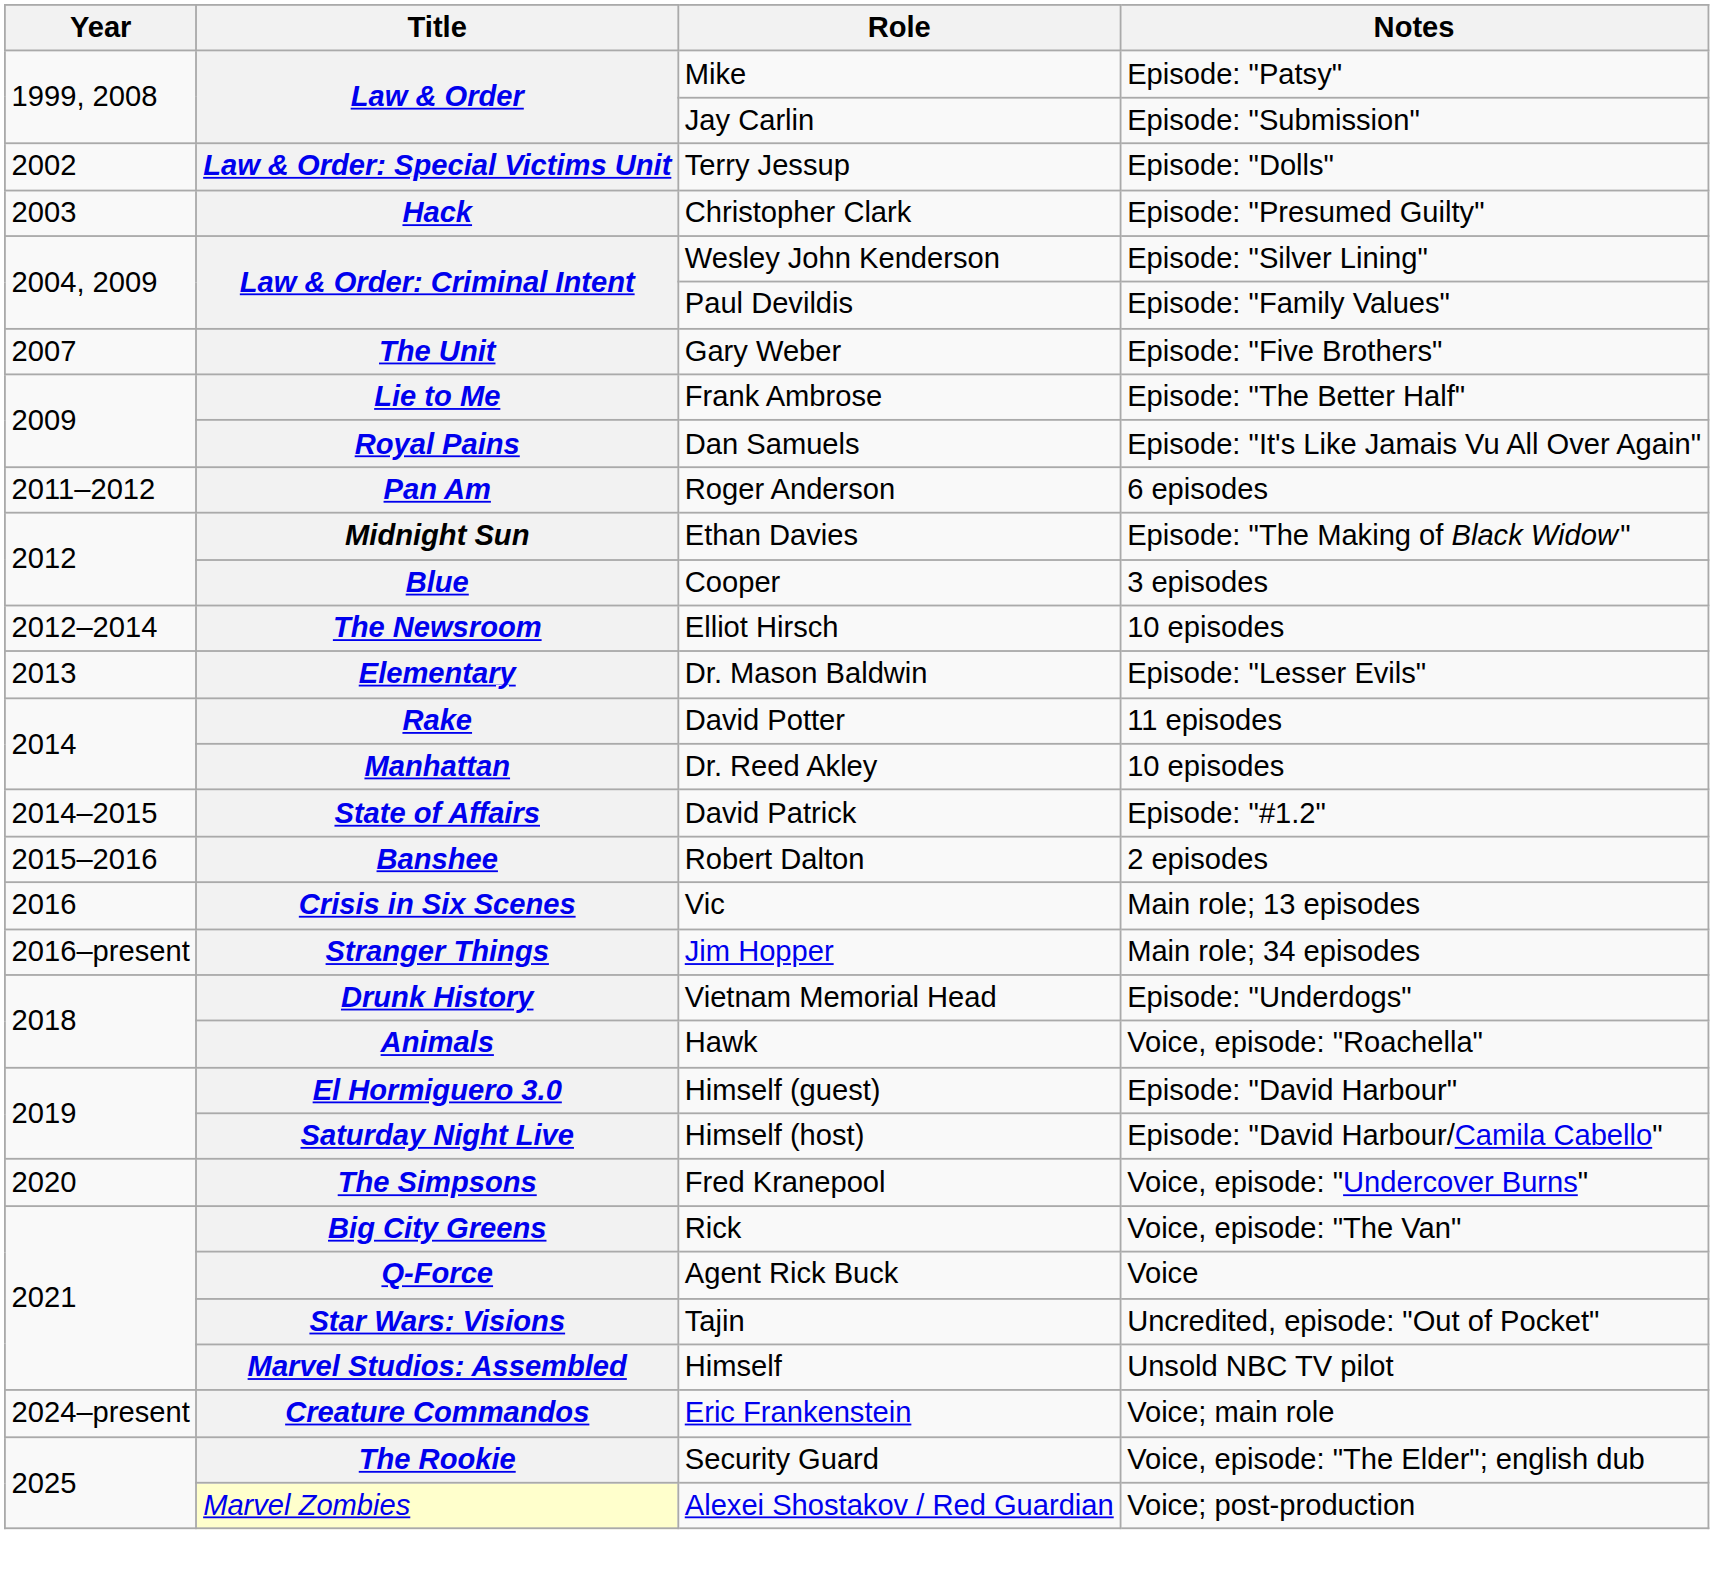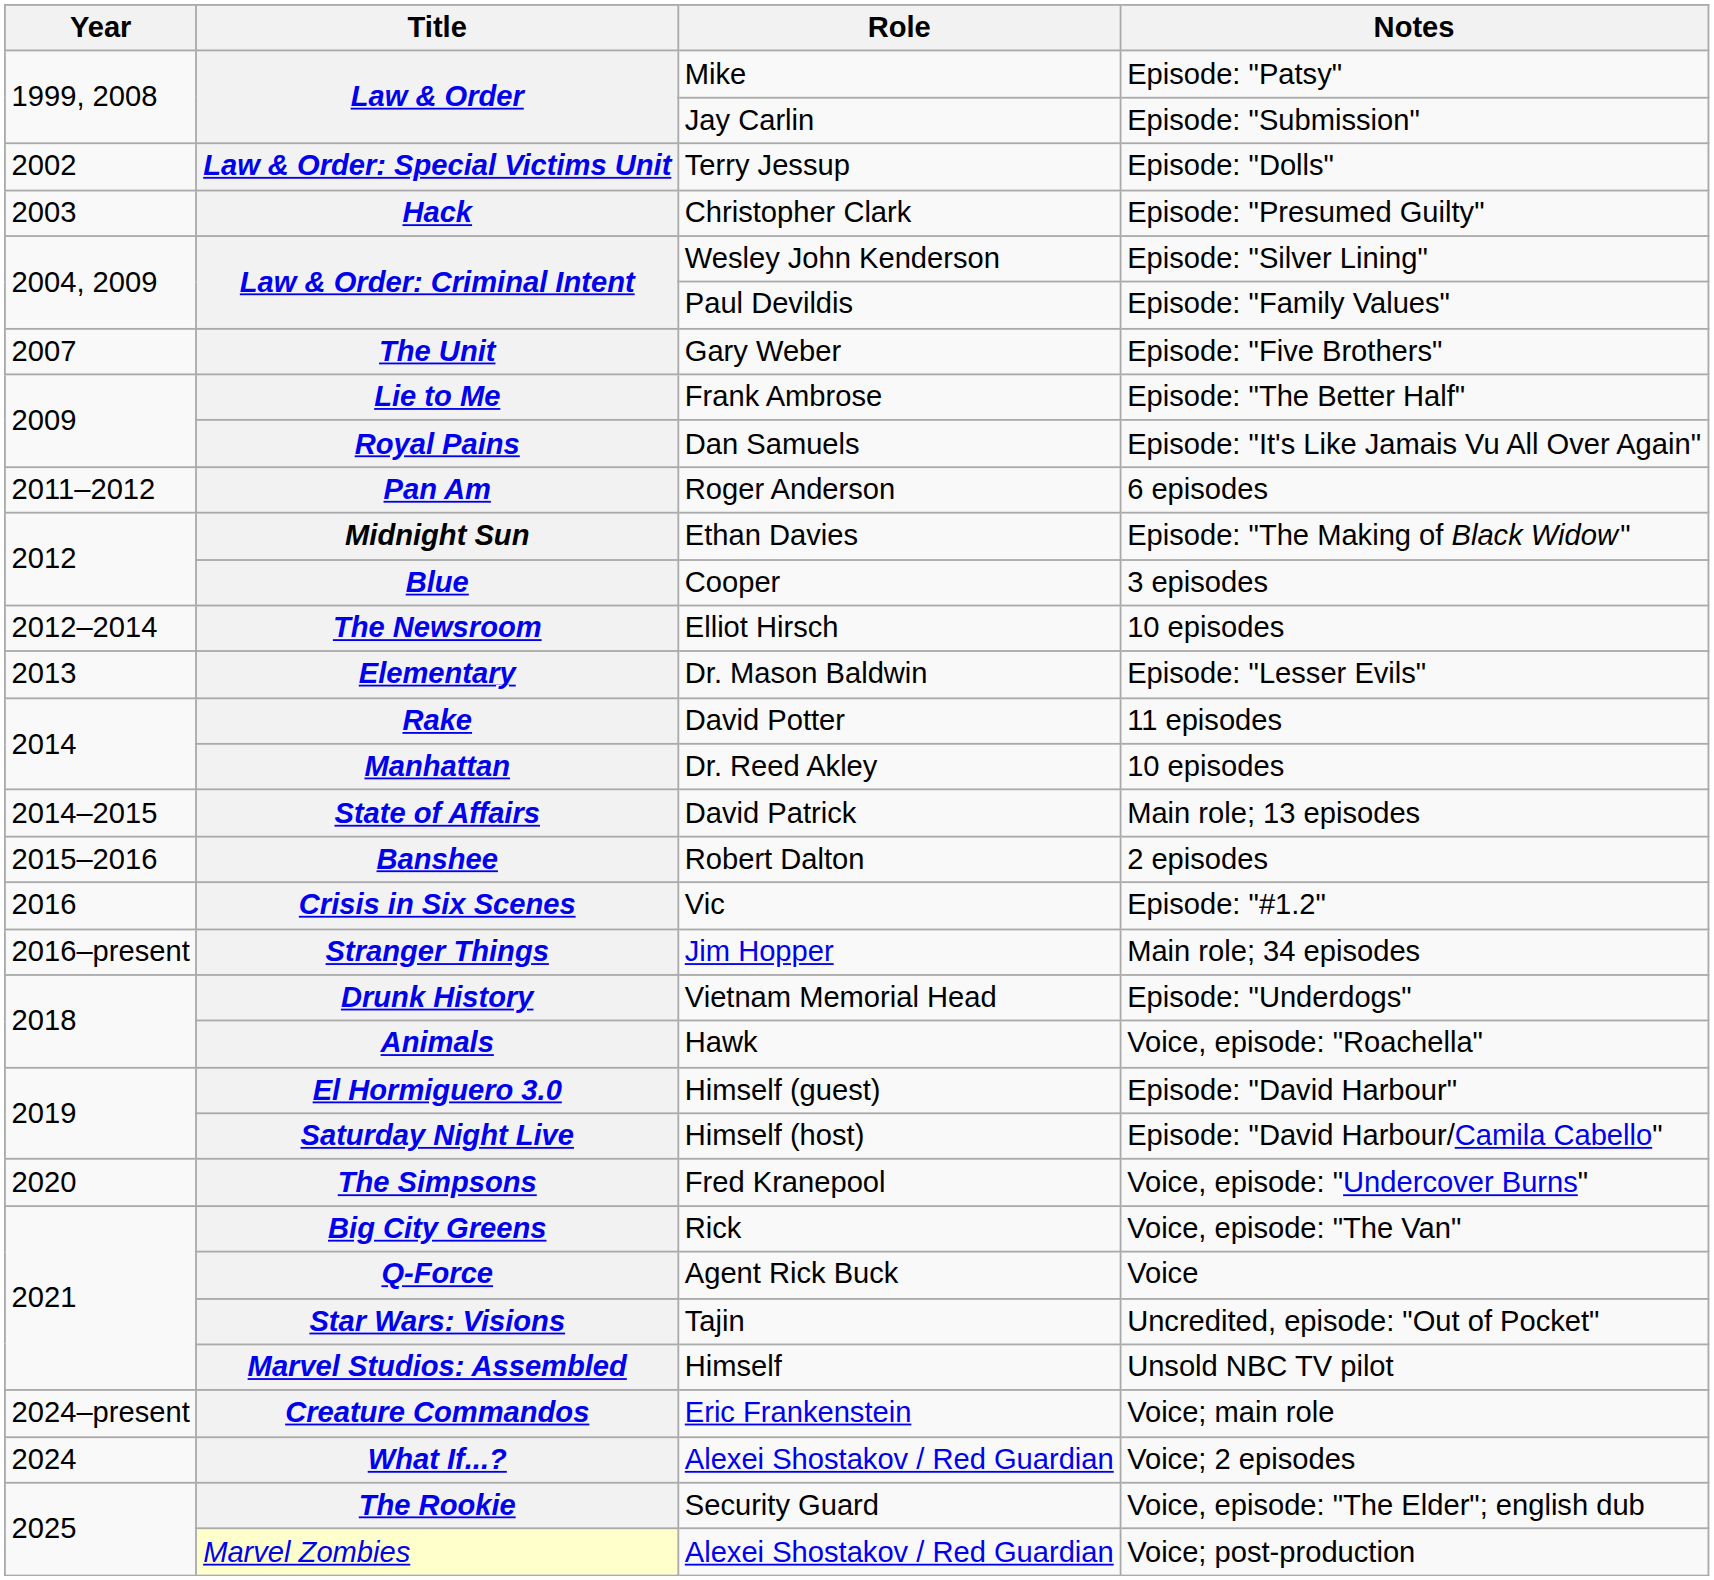(1227, 812) Episode: "#1.2" -> (1274, 812) Main role; 13 episodes
(1274, 905) Main role; 13 episodes -> (1227, 905) Episode: "#1.2"
+ row: (437, 1459)
